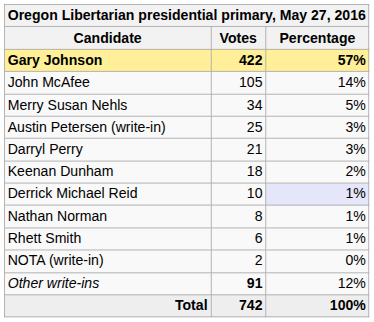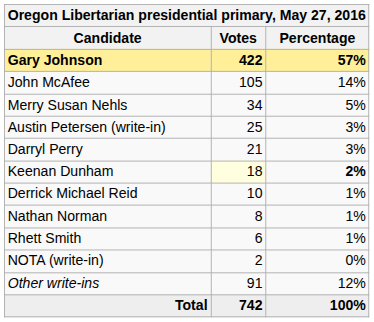(255, 171) no background -> (255, 171) lightyellow background
(356, 171) normal -> (356, 171) bold
(356, 194) lavender background -> (356, 194) no background
(255, 283) bold -> (255, 283) normal
